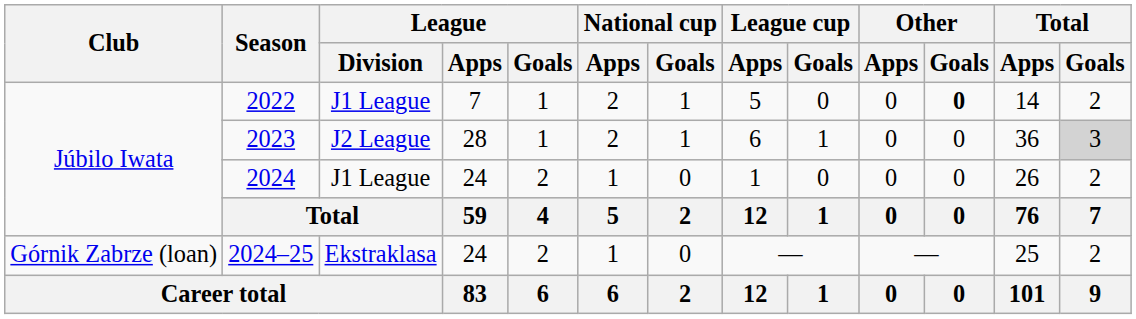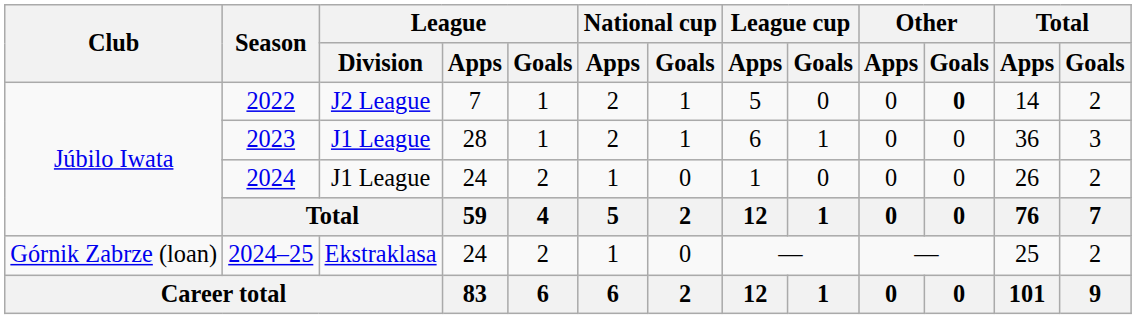(381, 100) J1 League -> (381, 100) J2 League
(381, 139) J2 League -> (381, 139) J1 League
(1095, 139) lightgrey background -> (1095, 139) no background
